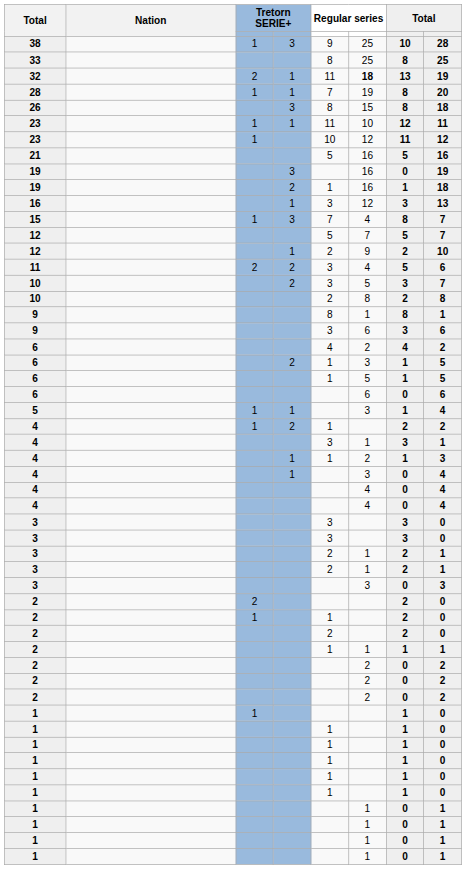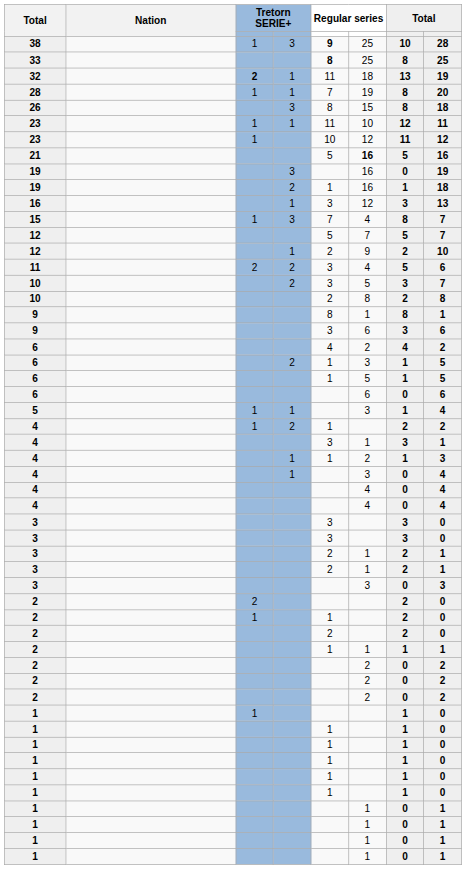(330, 45) normal -> (330, 45) bold
(330, 60) normal -> (330, 60) bold
(255, 76) normal -> (255, 76) bold
(367, 76) bold -> (367, 76) normal
(367, 156) normal -> (367, 156) bold
